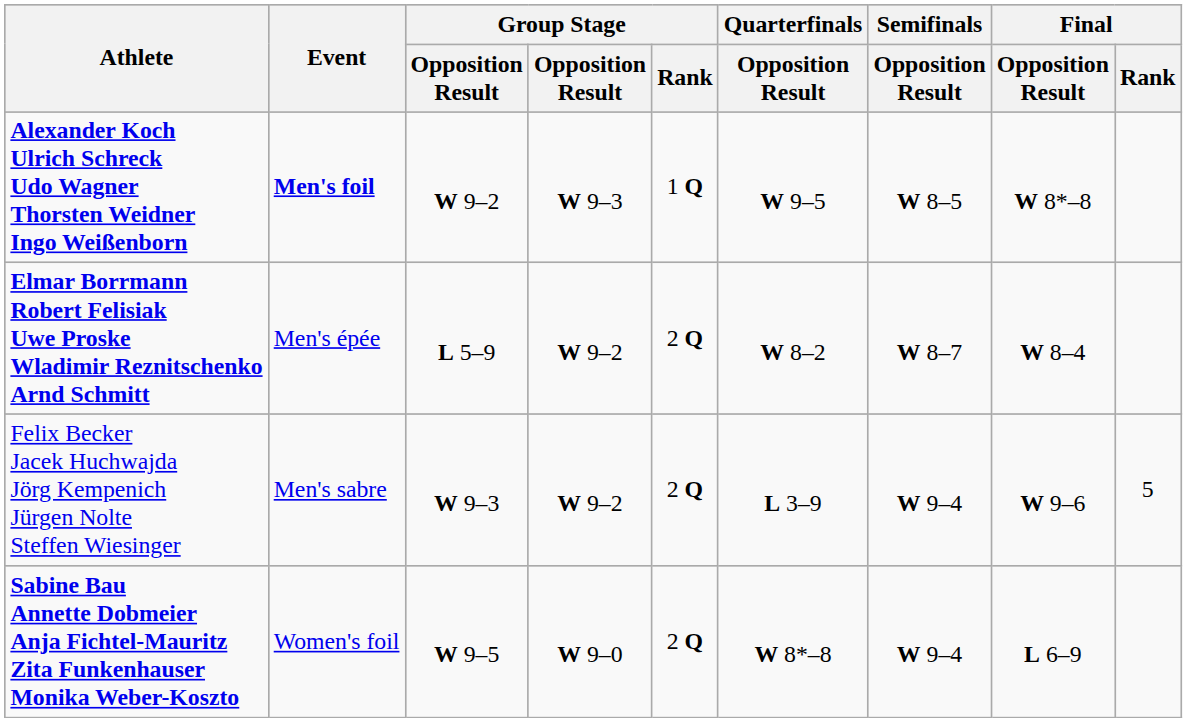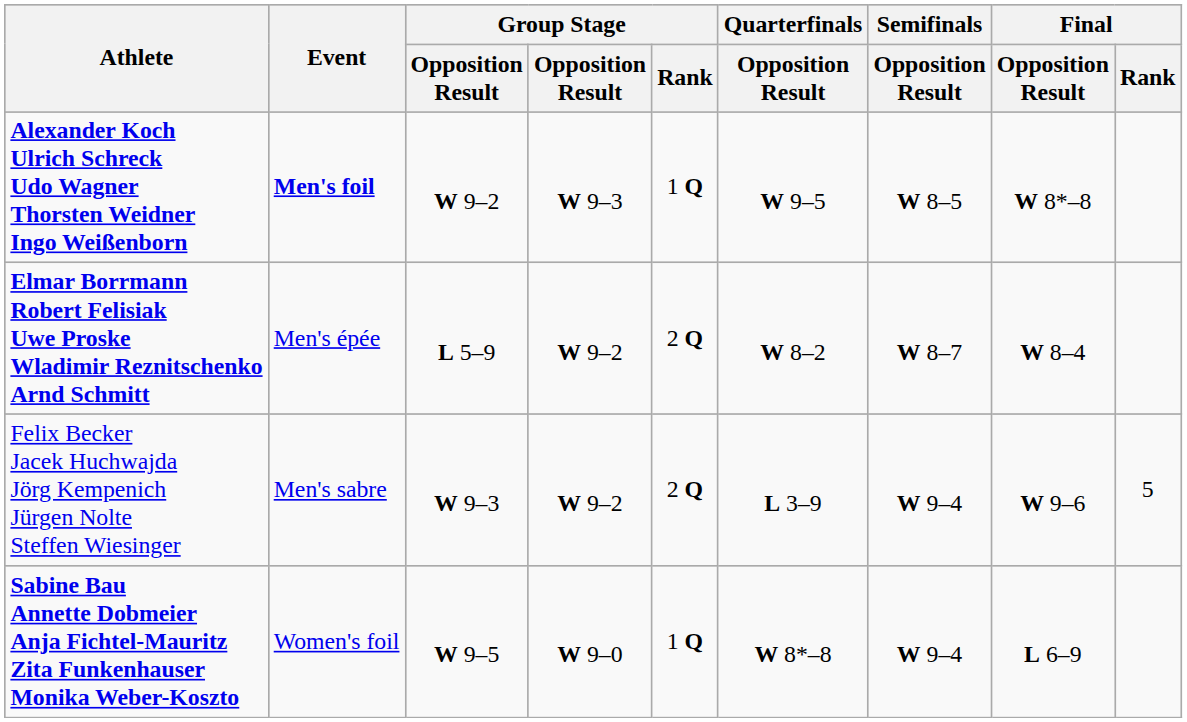(685, 641) 2 Q -> (685, 641) 1 Q
